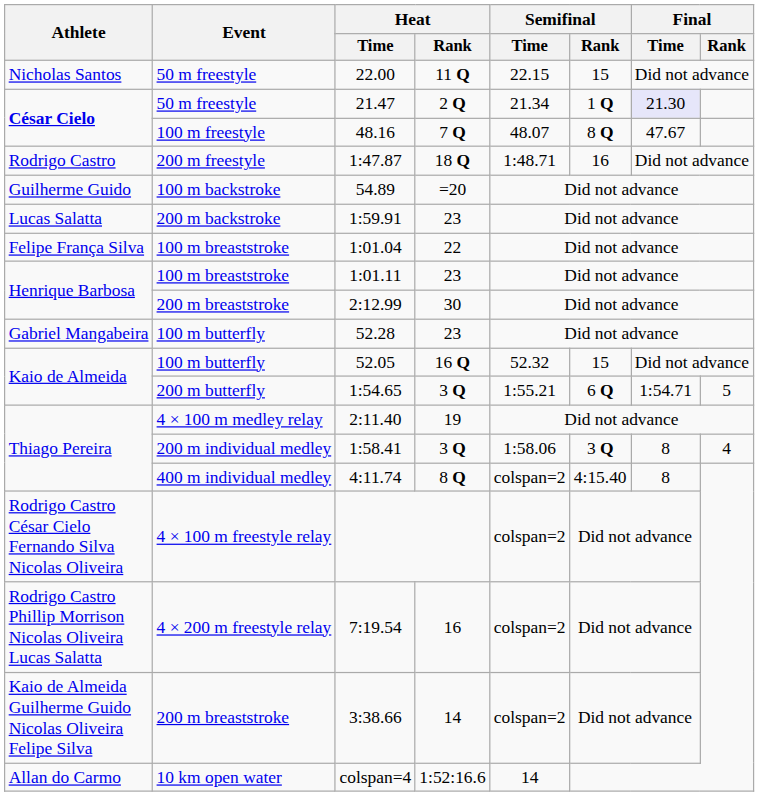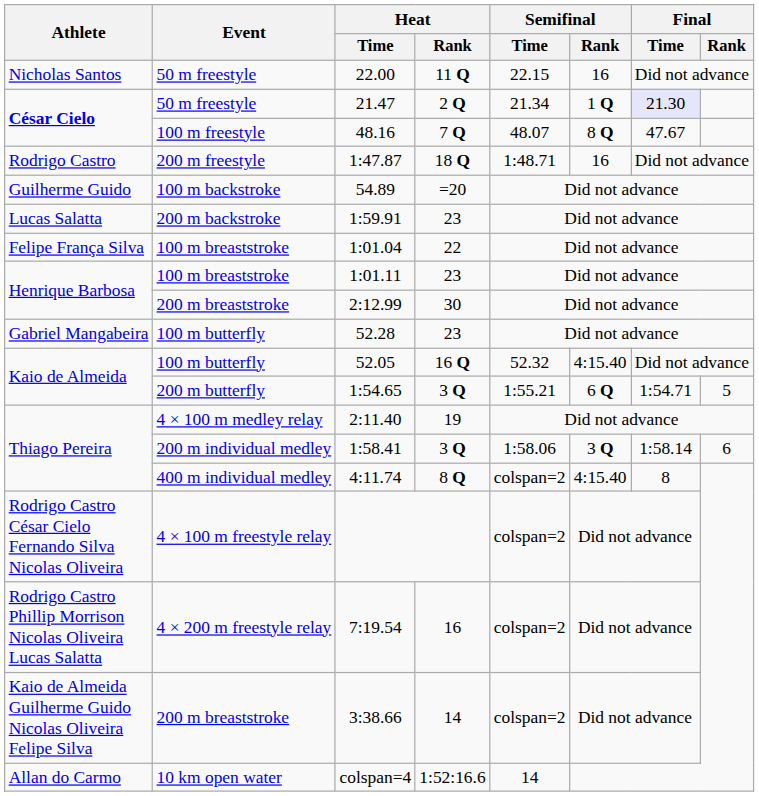(600, 75) 15 -> (600, 75) 16
(600, 362) 15 -> (600, 362) 4:15.40
(666, 448) 8 -> (666, 448) 1:58.14
(727, 448) 4 -> (727, 448) 6
